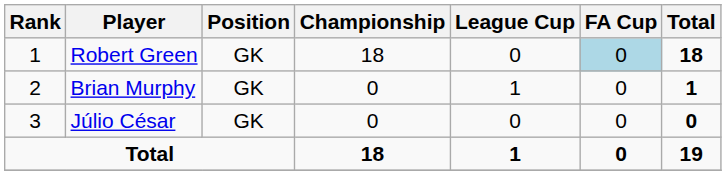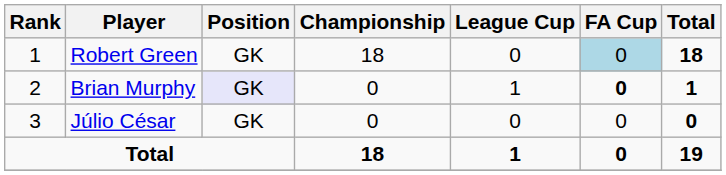(249, 88) no background -> (249, 88) lavender background
(621, 88) normal -> (621, 88) bold
